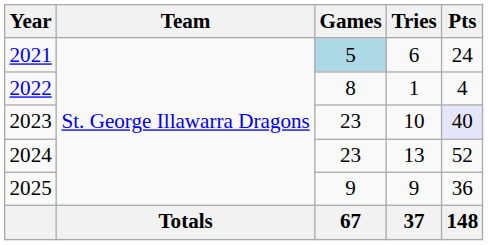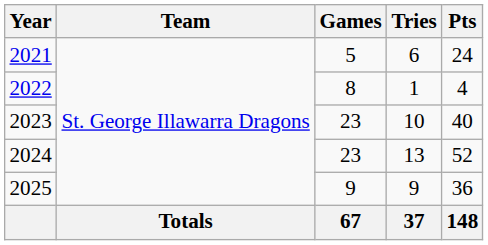(351, 54) lightblue background -> (351, 54) no background
(462, 121) lavender background -> (462, 121) no background
